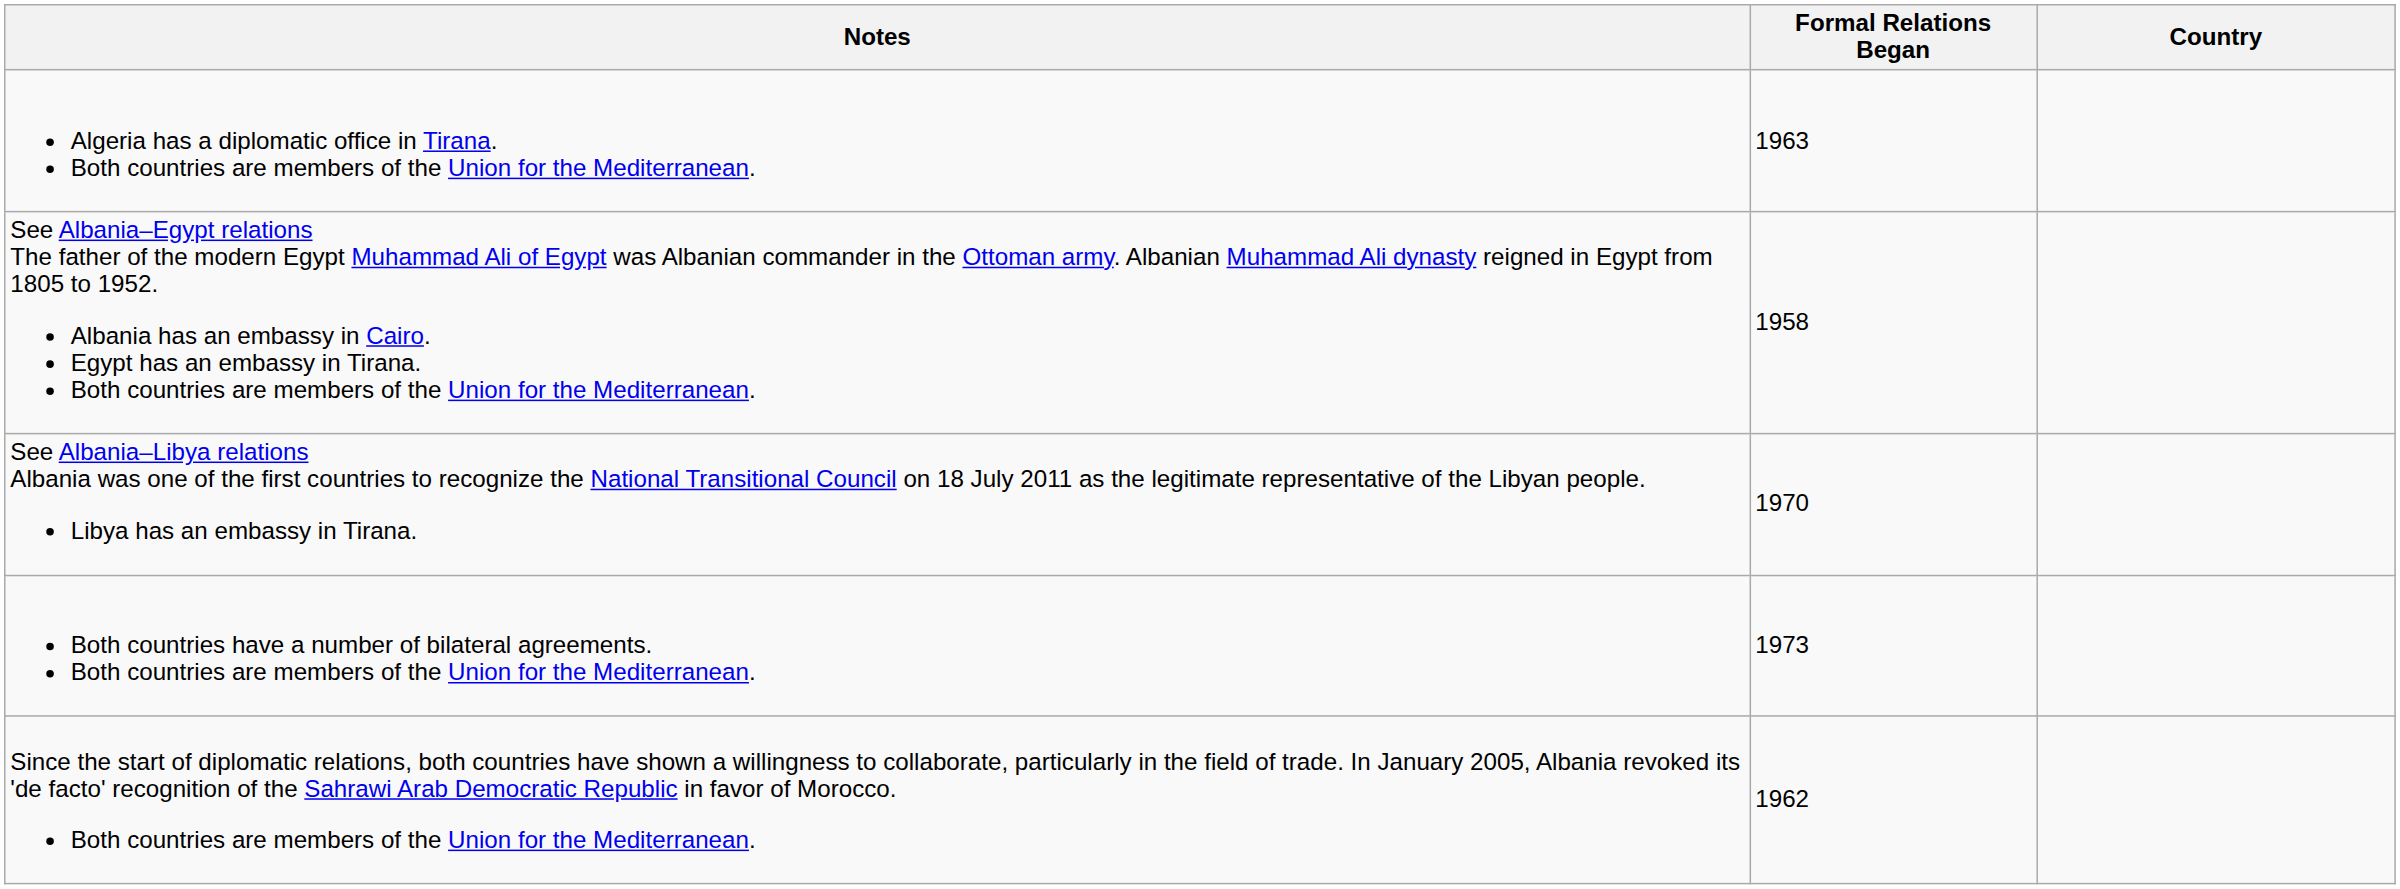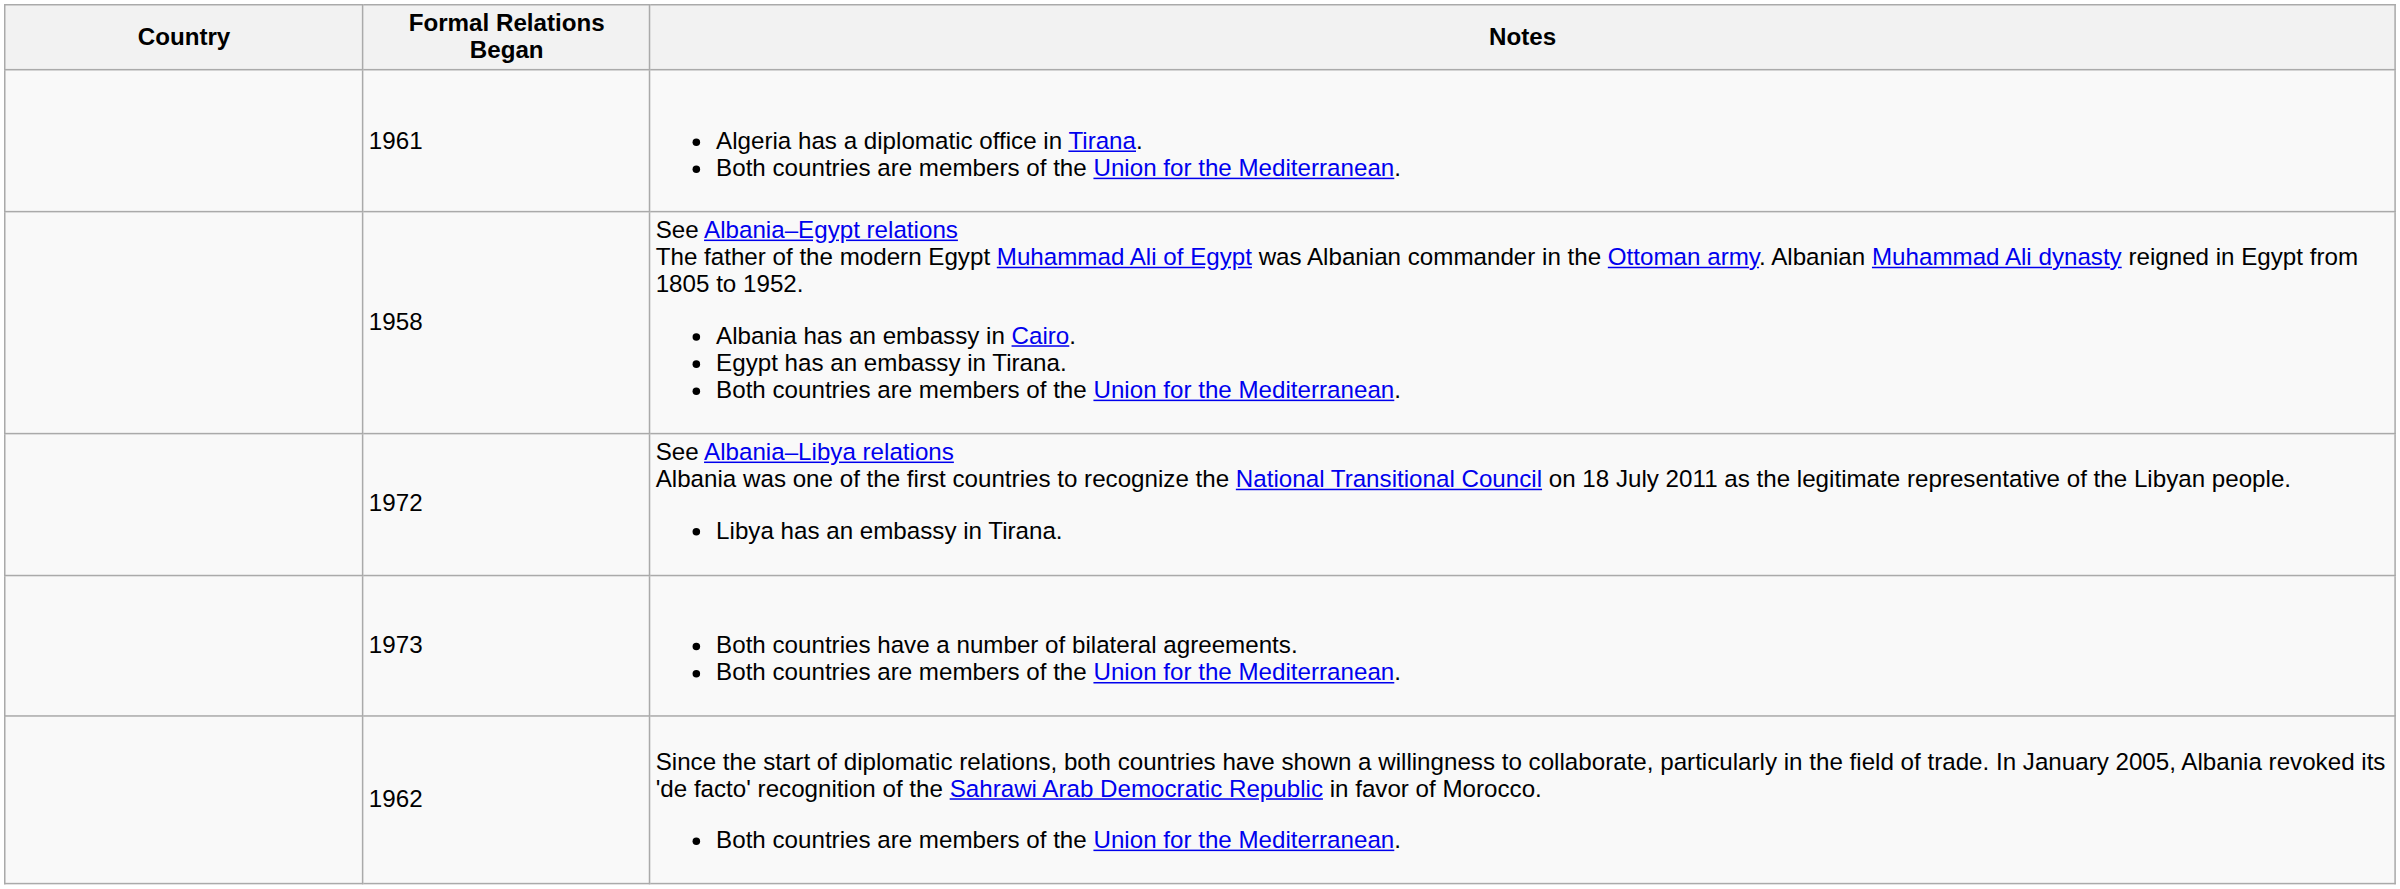columns swapped: (2216, 37) <-> (877, 37)
(1782, 140) 1963 -> (396, 140) 1961
(1782, 504) 1970 -> (396, 504) 1972
